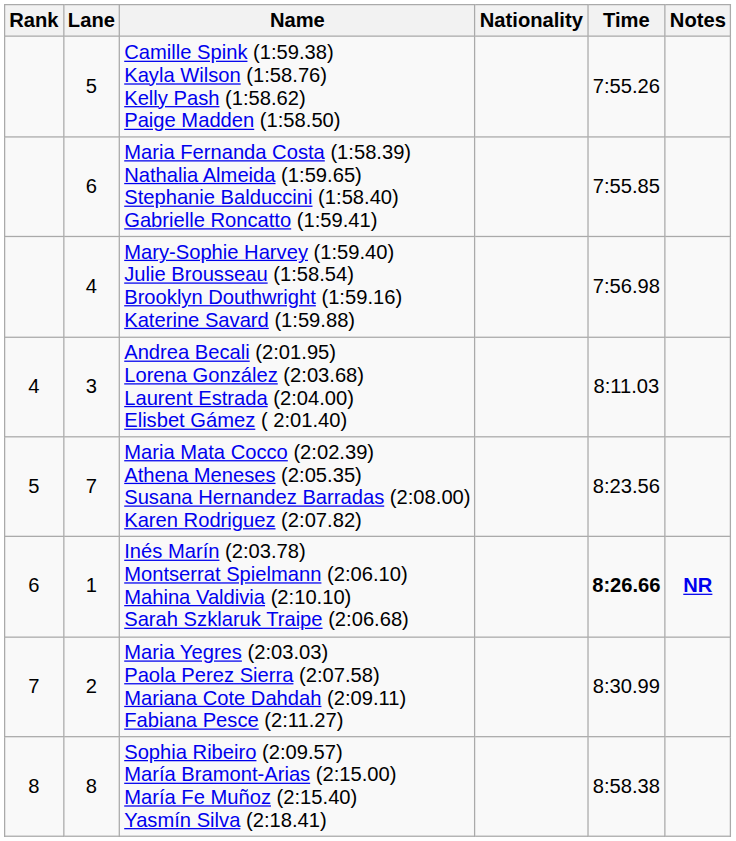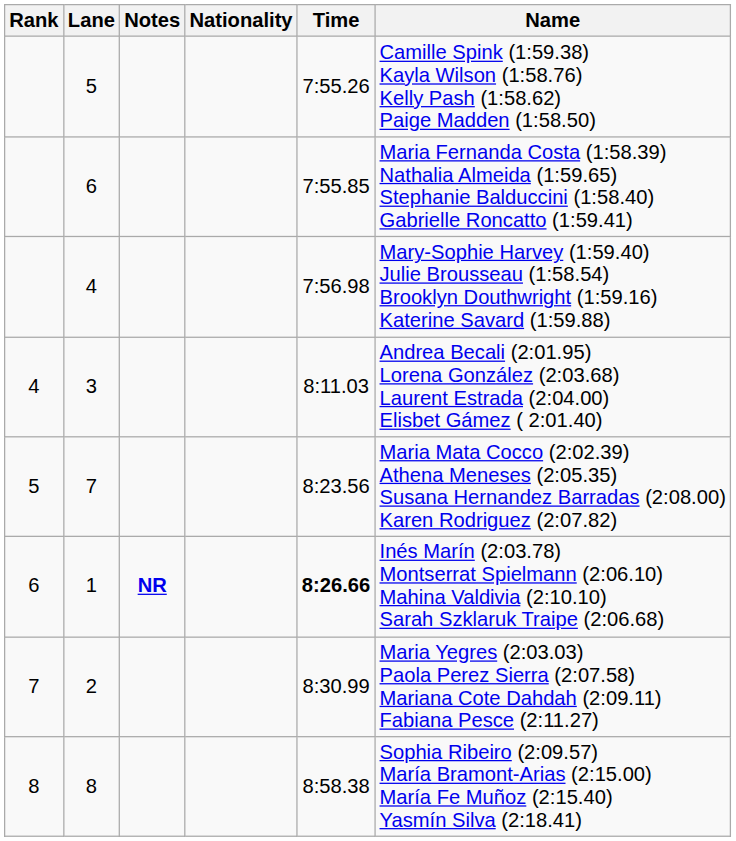columns swapped: (297, 20) <-> (698, 20)
